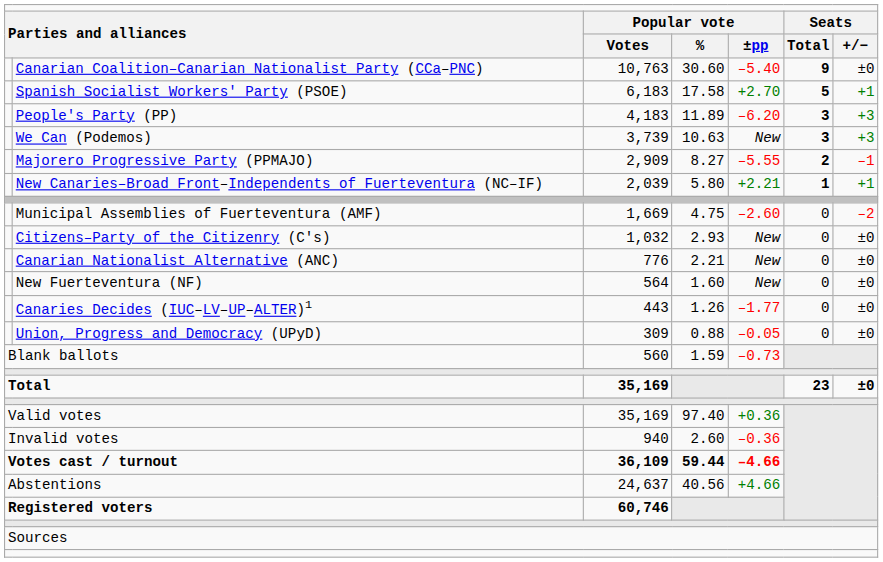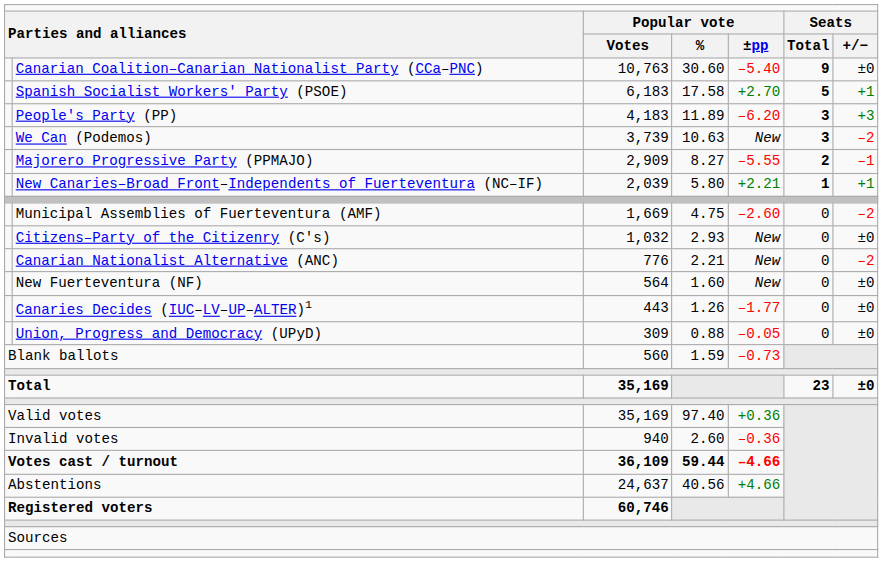(866, 138) +3 -> (866, 138) –2
(866, 261) ±0 -> (866, 261) –2
